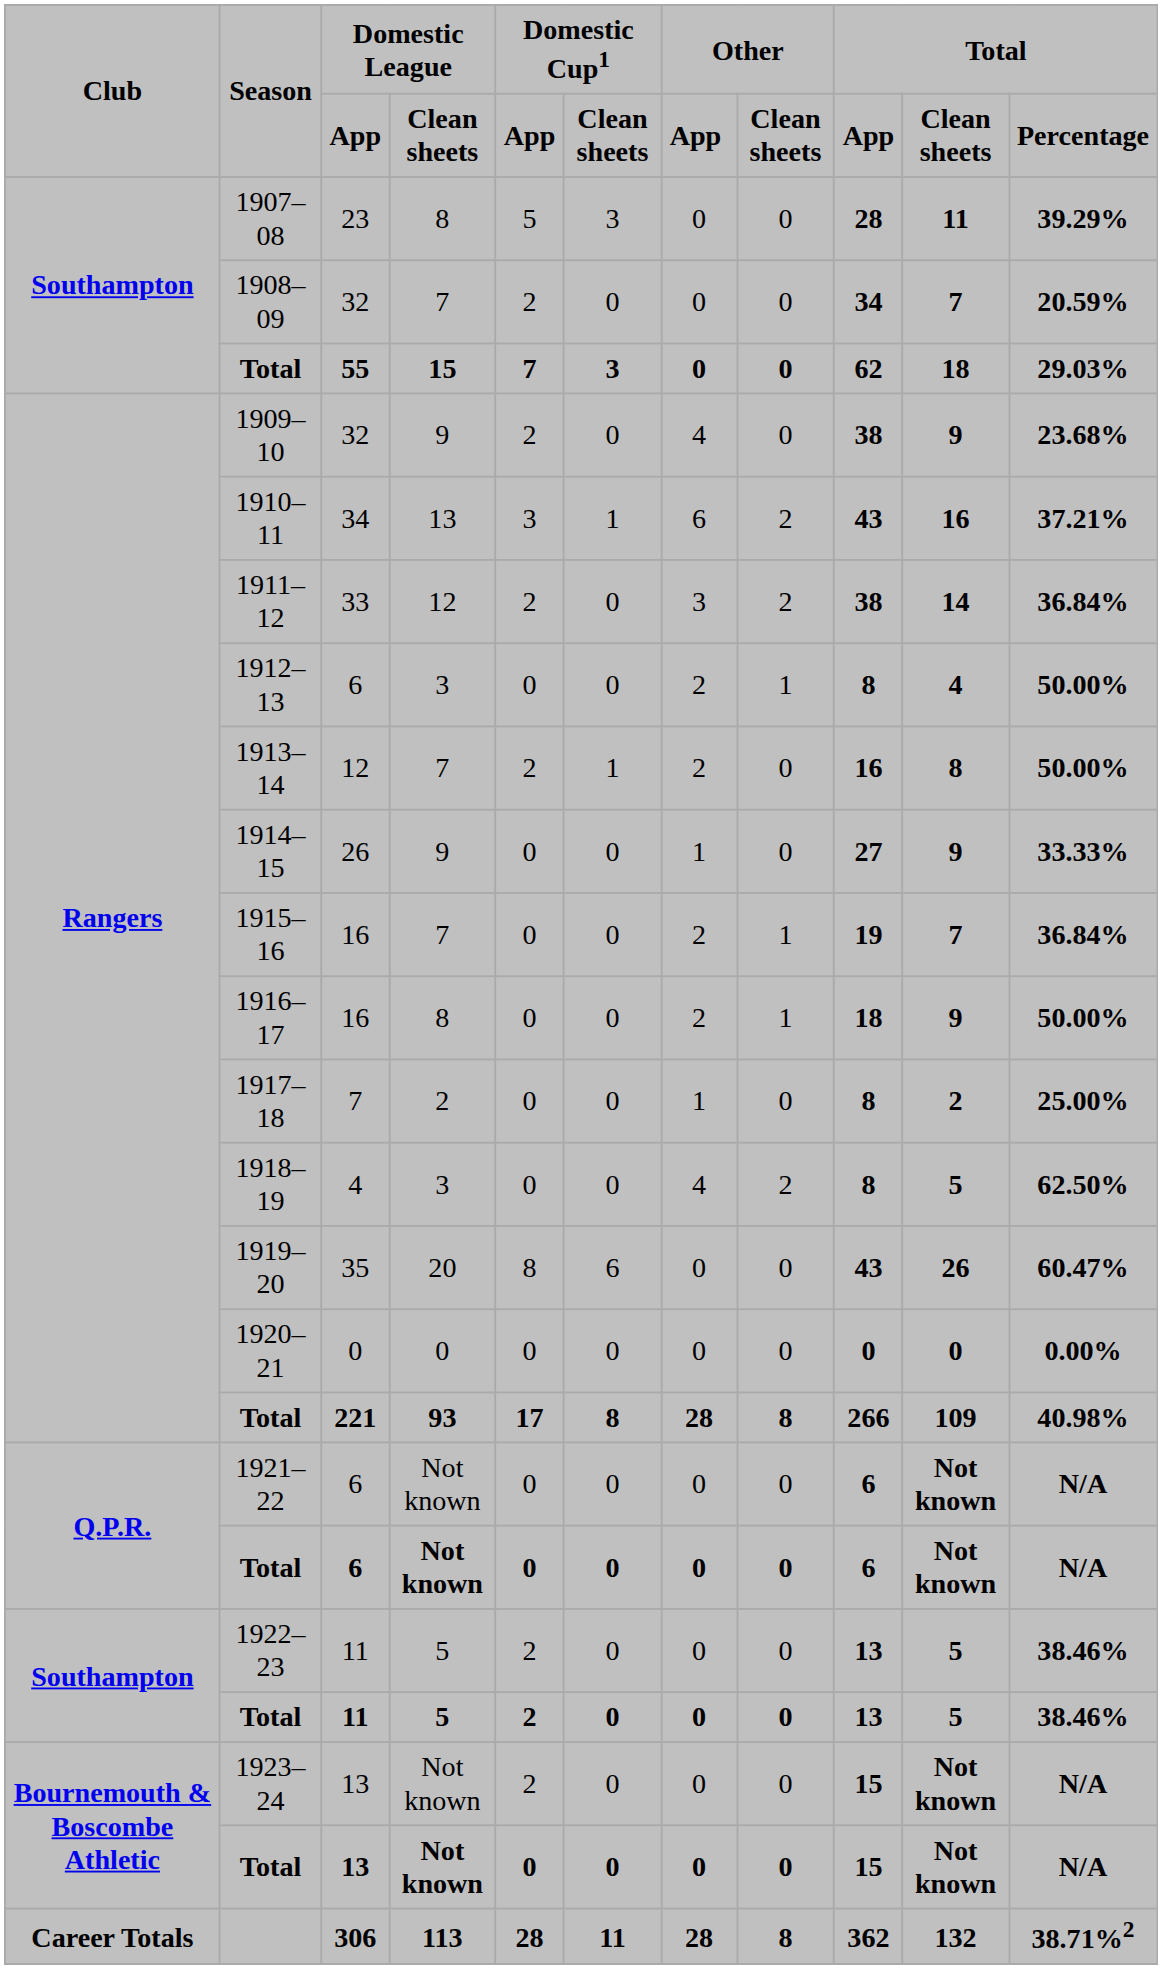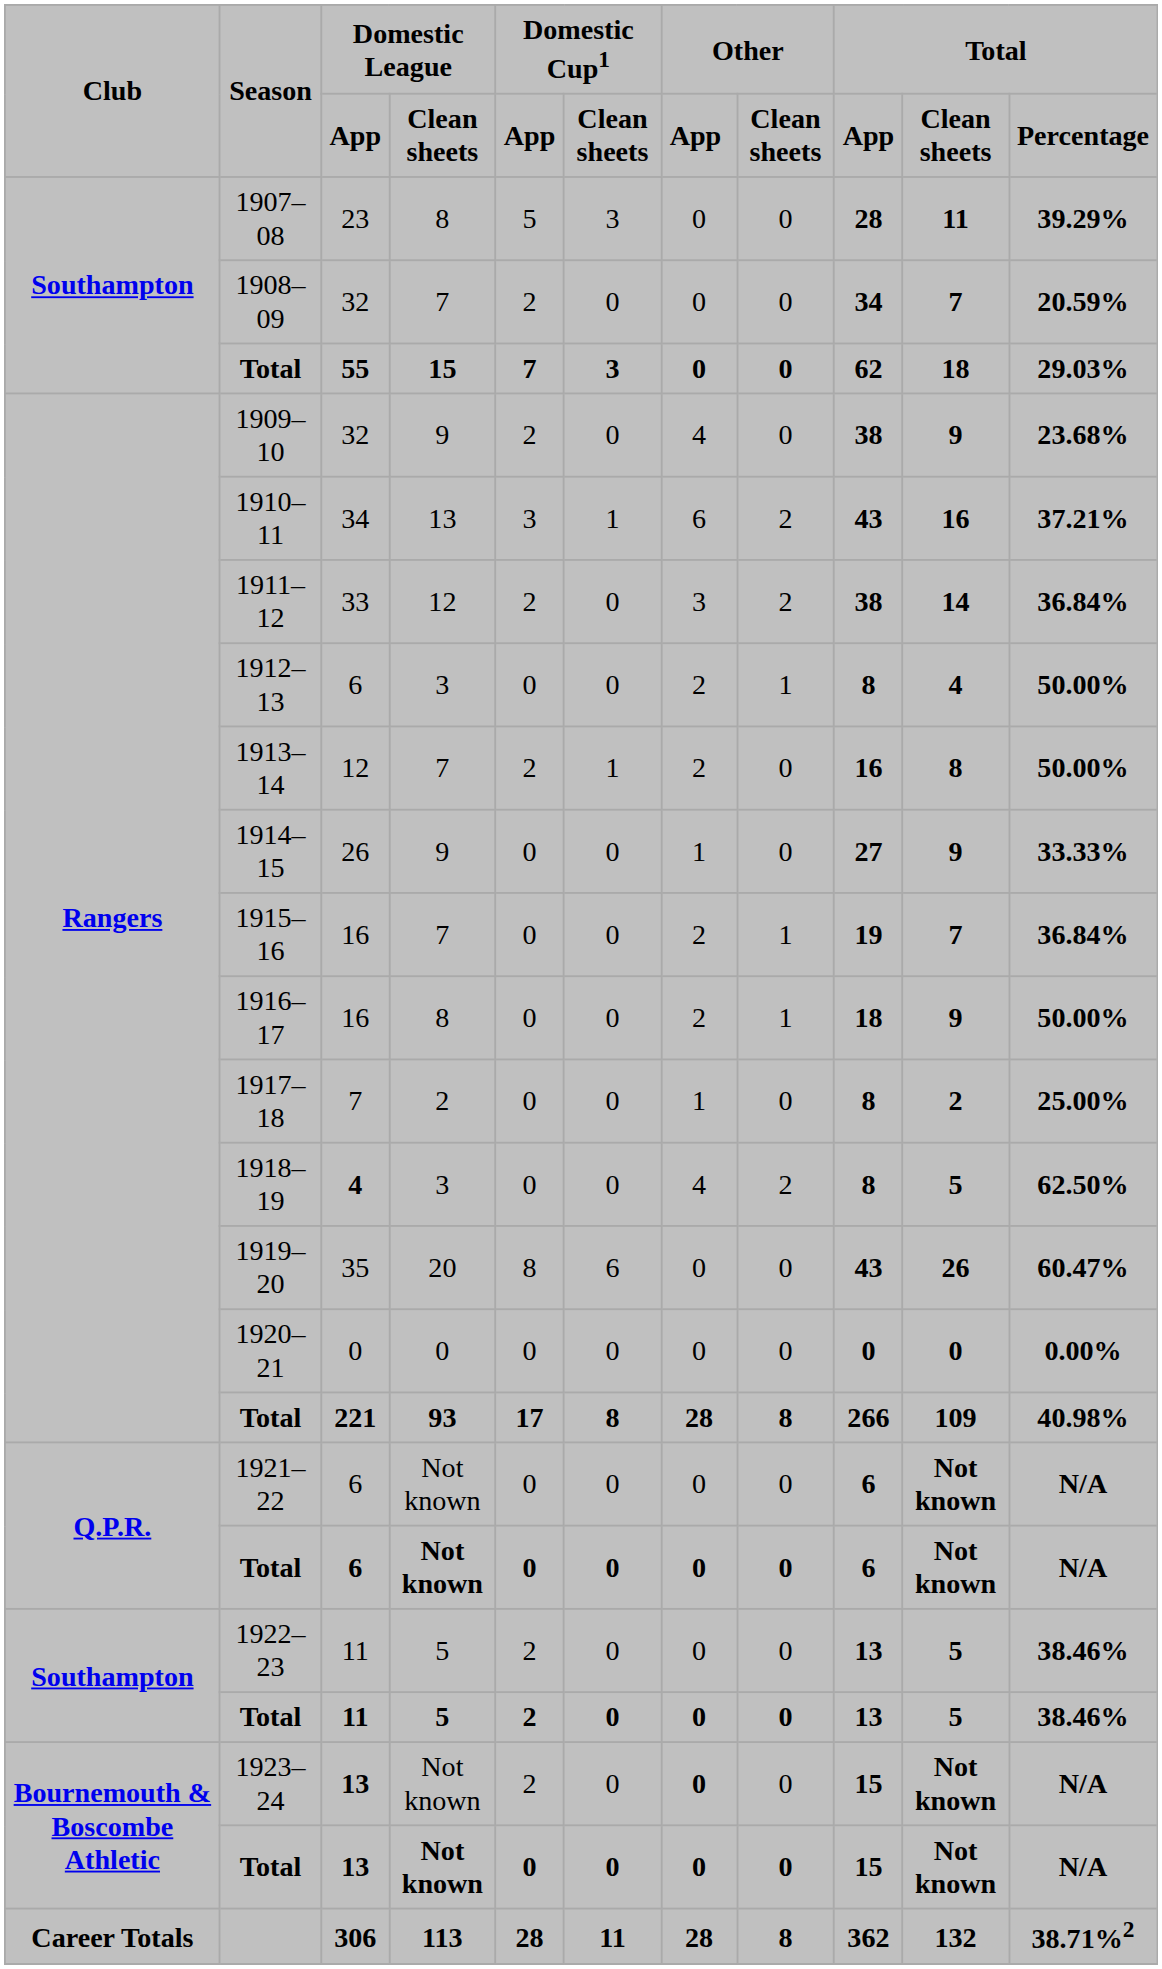(355, 1183) normal -> (355, 1183) bold
(355, 1783) normal -> (355, 1783) bold
(699, 1783) normal -> (699, 1783) bold
